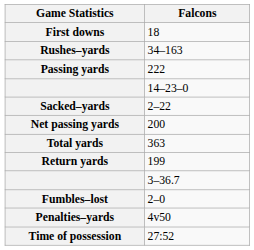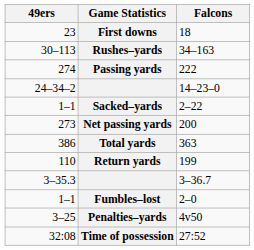+ column: (42, 13)
